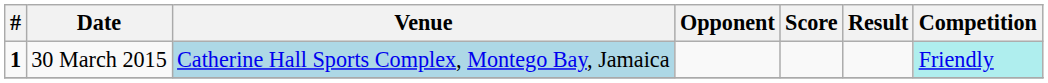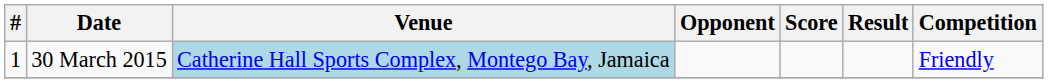(15, 59) bold -> (15, 59) normal
(956, 59) paleturquoise background -> (956, 59) no background
